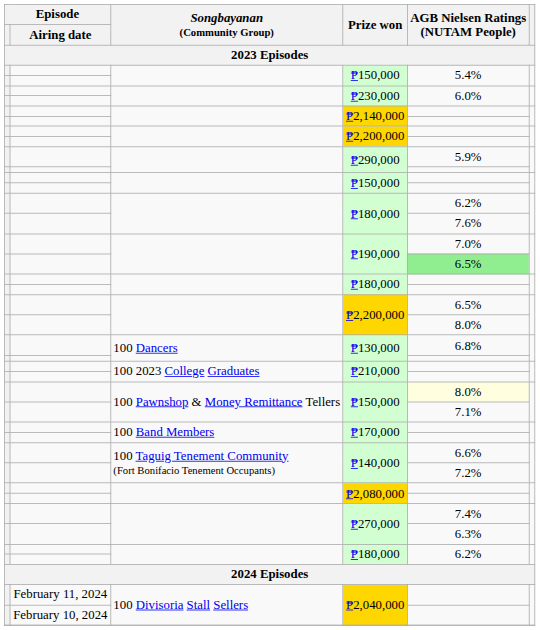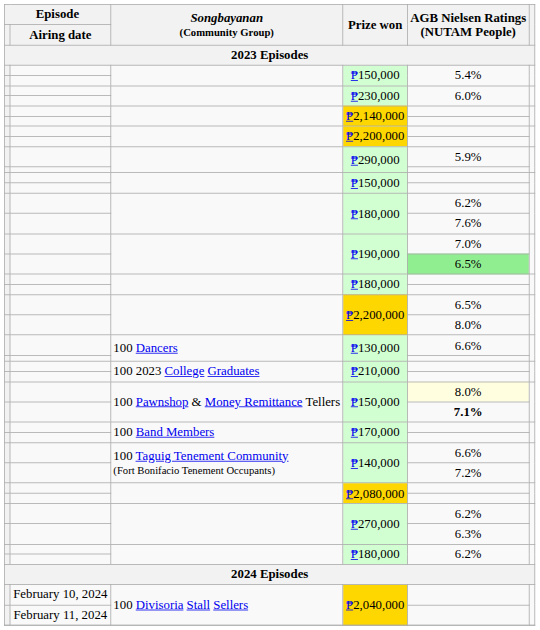(468, 345) 6.8% -> (468, 345) 6.6%
(468, 412) normal -> (468, 412) bold
(468, 513) 7.4% -> (468, 513) 6.2%
(60, 594) February 11, 2024 -> (60, 594) February 10, 2024
(60, 615) February 10, 2024 -> (60, 615) February 11, 2024
